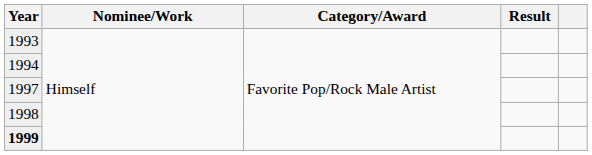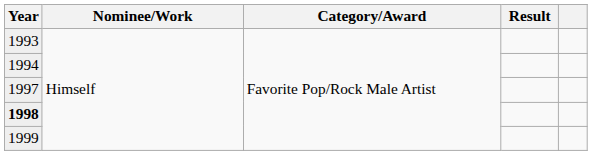(23, 114) normal -> (23, 114) bold
(23, 138) bold -> (23, 138) normal
